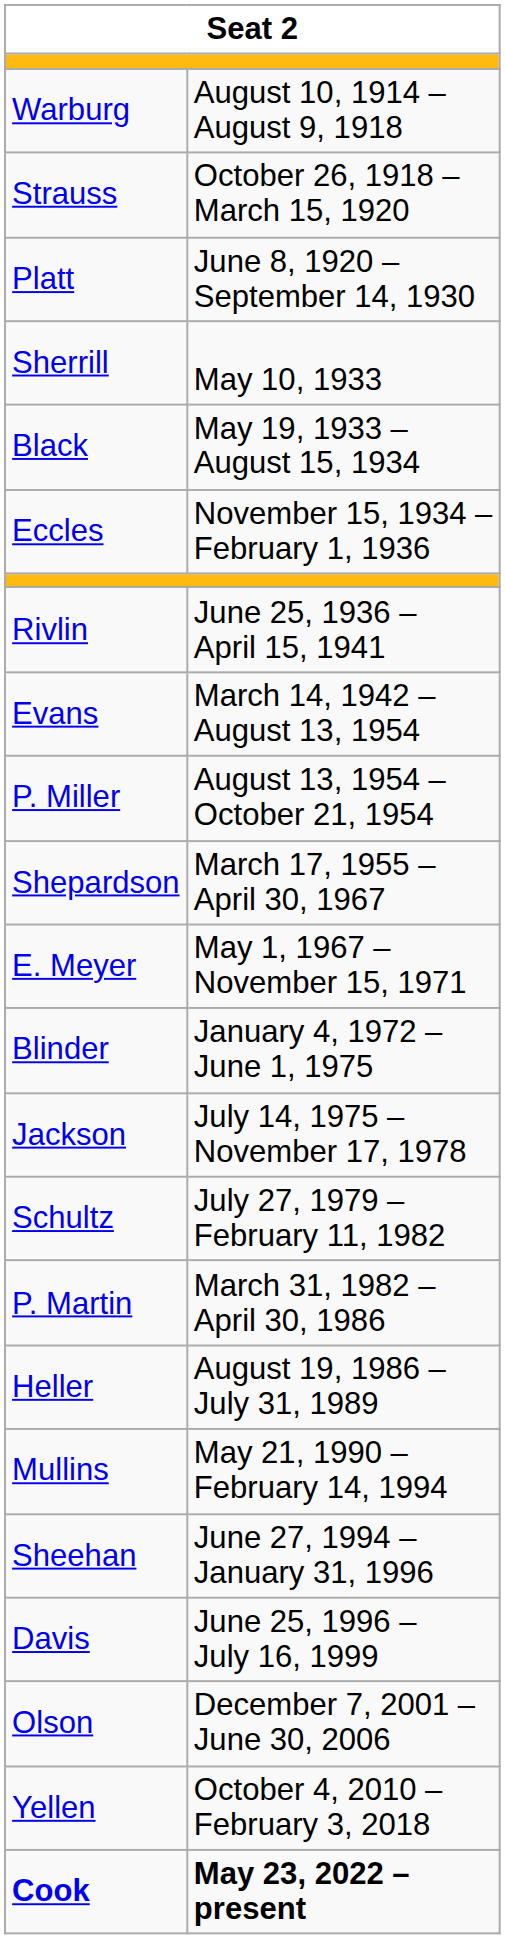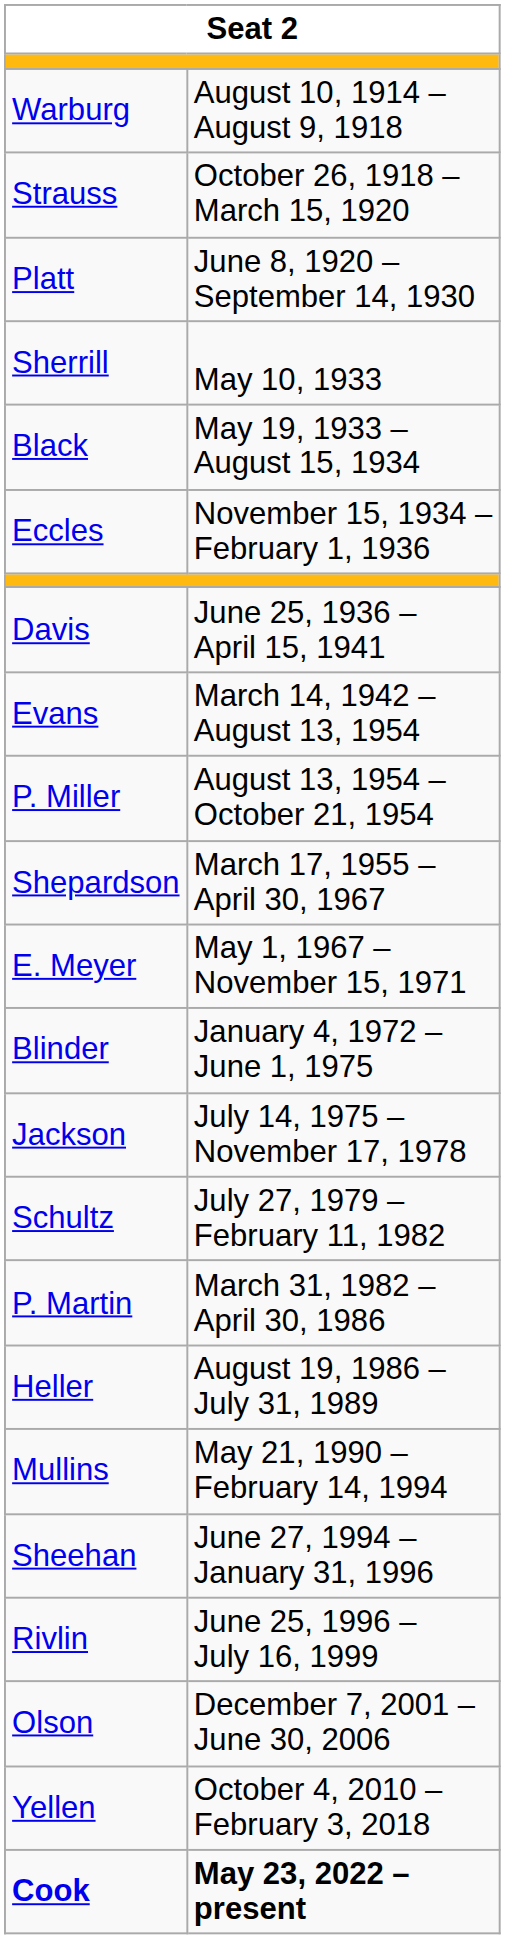(50, 629) Rivlin -> (51, 629) Davis
(51, 1639) Davis -> (50, 1639) Rivlin
